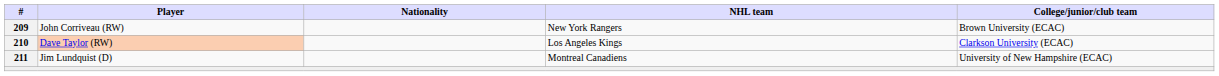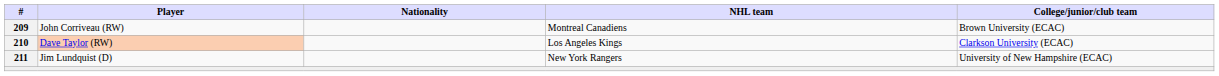(585, 27) New York Rangers -> (587, 27) Montreal Canadiens
(587, 58) Montreal Canadiens -> (585, 58) New York Rangers
